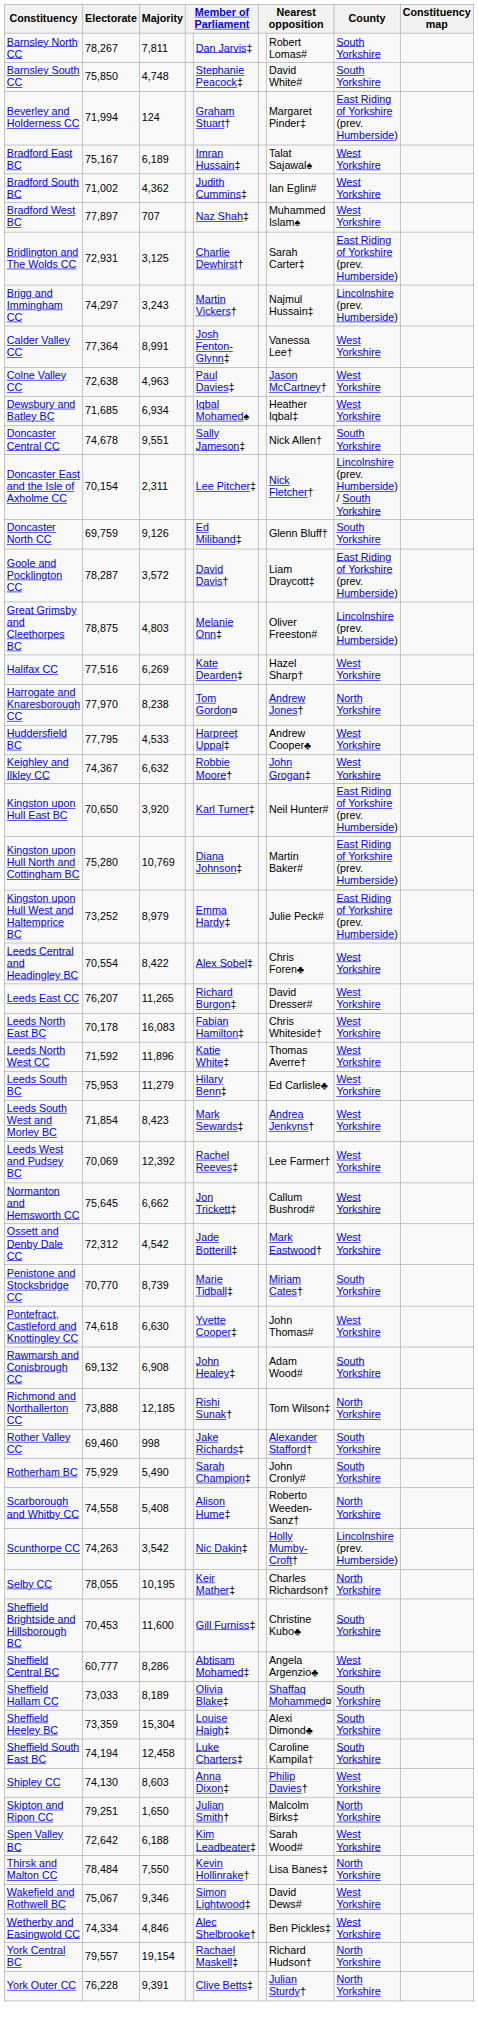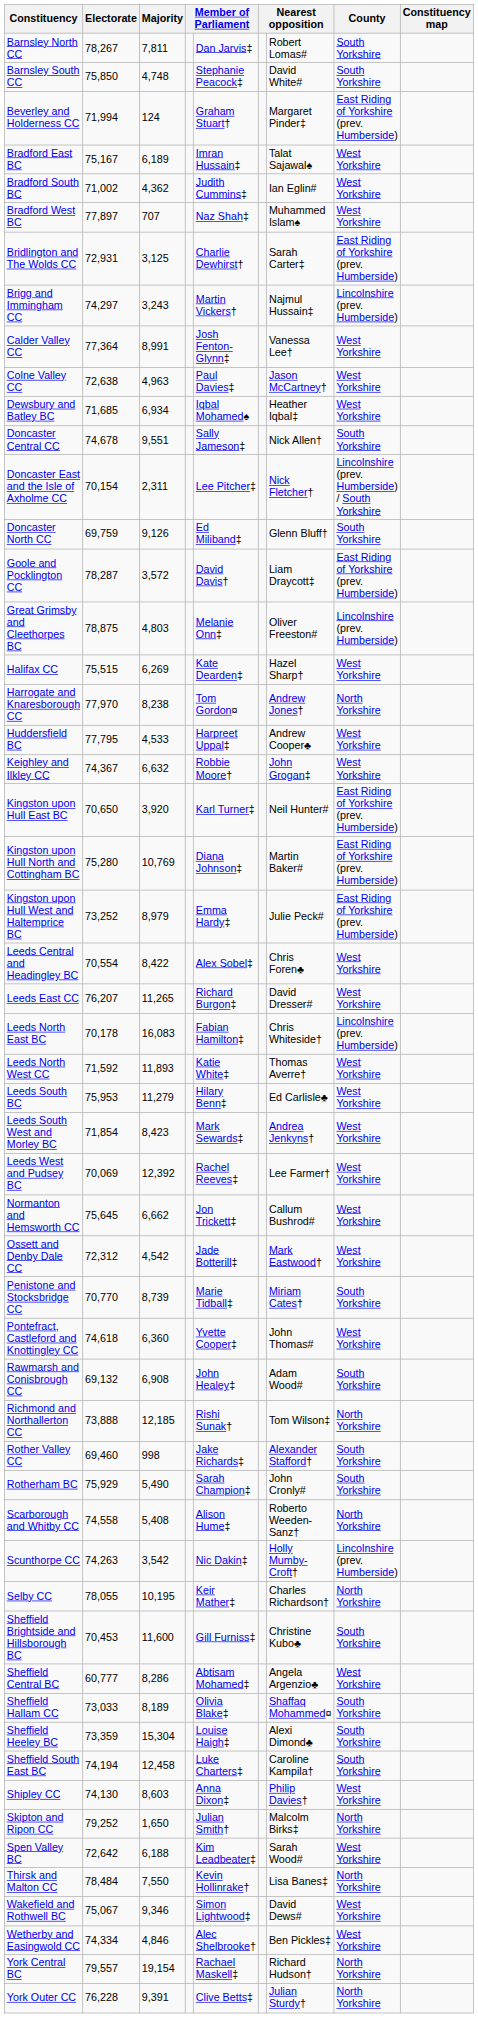(101, 669) 77,516 -> (101, 669) 75,515
(359, 1027) West Yorkshire -> (367, 1033) Lincolnshire (prev. Humberside)
(158, 1056) 11,896 -> (158, 1069) 11,893
(155, 1326) 6,630 -> (155, 1338) 6,360
(101, 1811) 79,251 -> (101, 1824) 79,252
